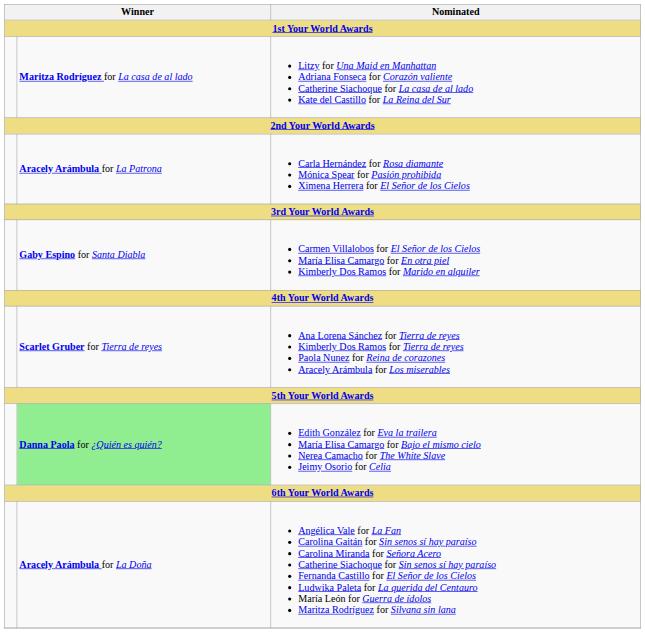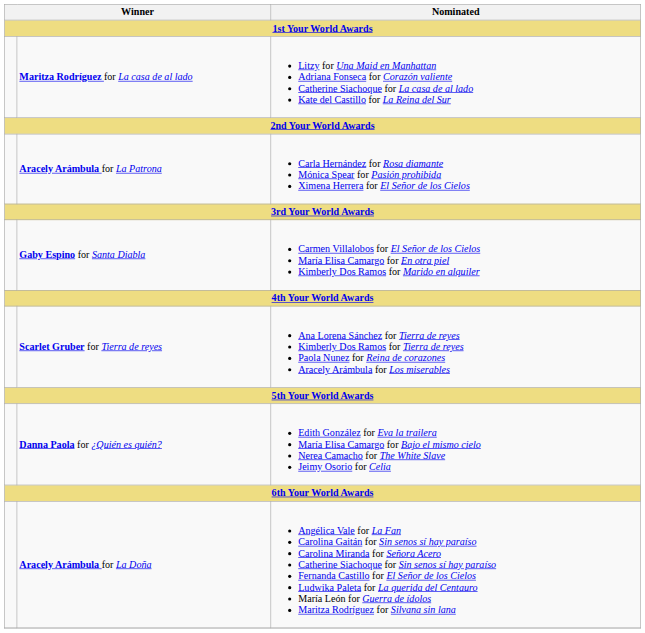(91, 444) lightgreen background -> (91, 444) no background
